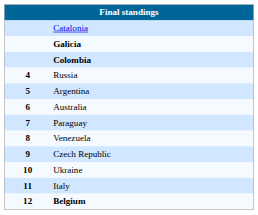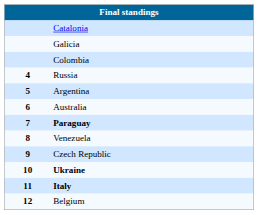(67, 44) bold -> (66, 44) normal
(72, 59) bold -> (71, 59) normal
(70, 122) normal -> (72, 122) bold
(68, 170) normal -> (69, 170) bold
(62, 185) normal -> (62, 185) bold
(69, 201) bold -> (69, 201) normal
